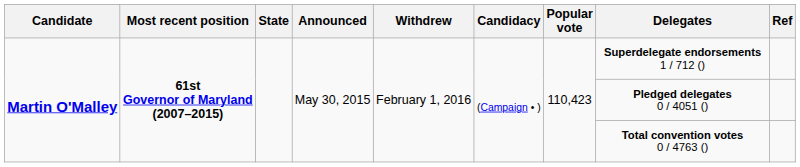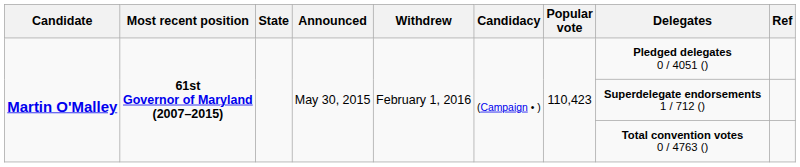(683, 59) Superdelegate endorsements 1 / 712 () -> (683, 59) Pledged delegates 0 / 4051 ()
(683, 100) Pledged delegates 0 / 4051 () -> (683, 100) Superdelegate endorsements 1 / 712 ()
